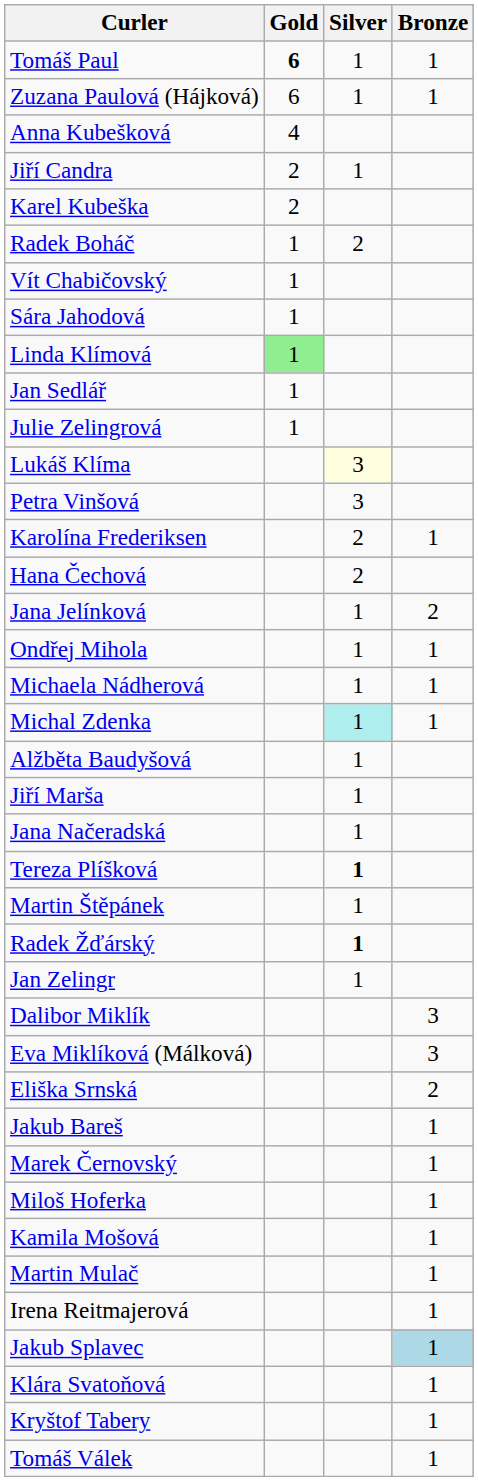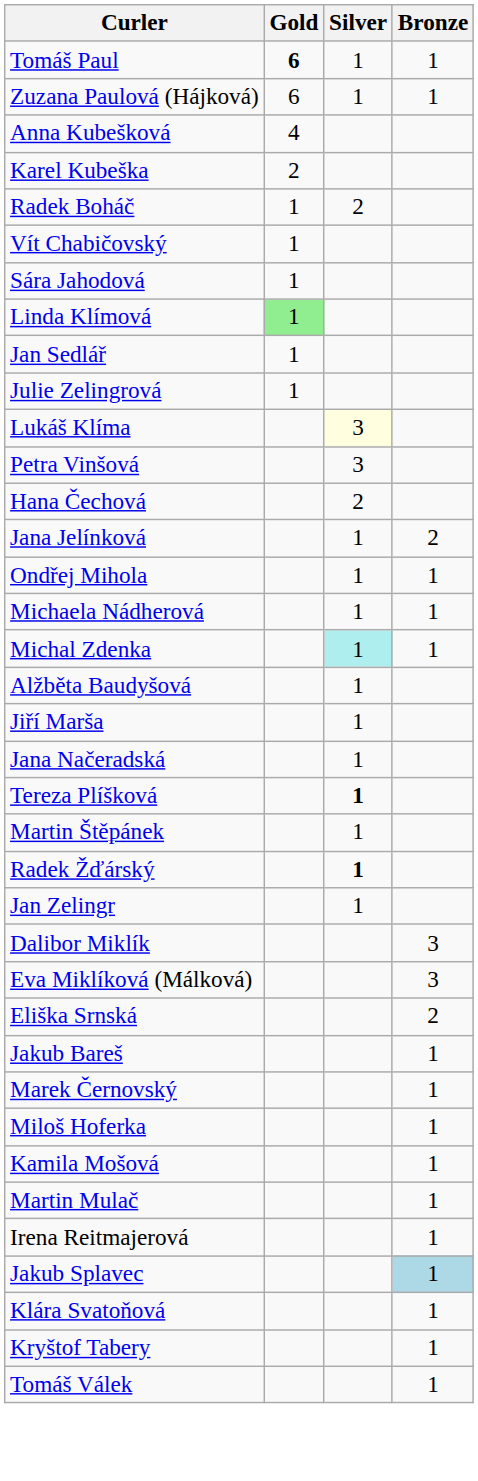- row: (61, 170)
- row: (108, 538)
